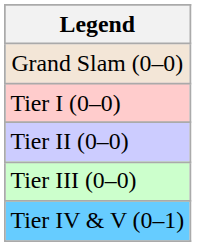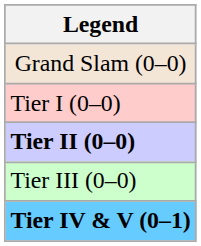(70, 141) normal -> (73, 141) bold
(97, 220) normal -> (101, 220) bold
